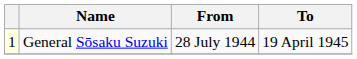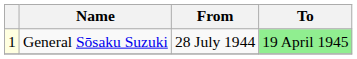(305, 41) no background -> (305, 41) lightgreen background
